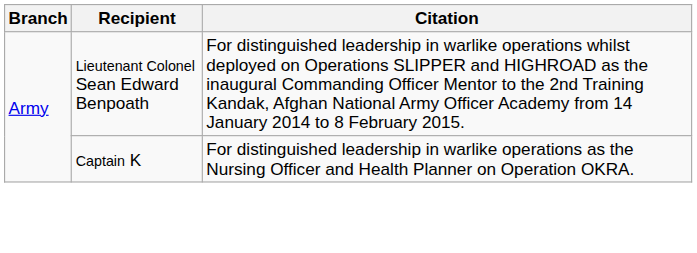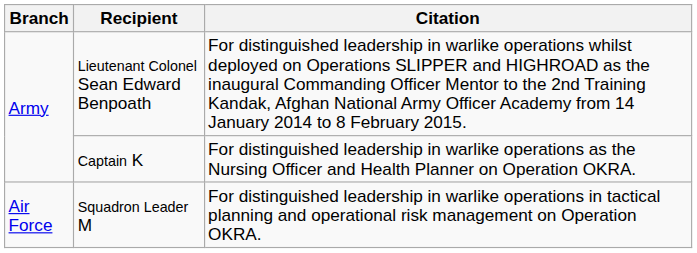+ row: (133, 217)
